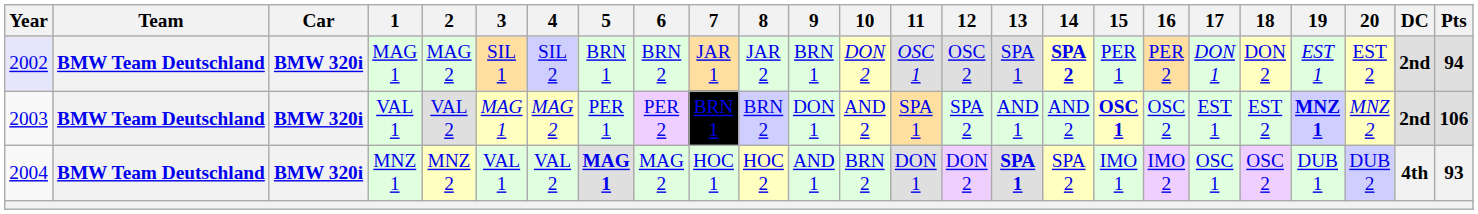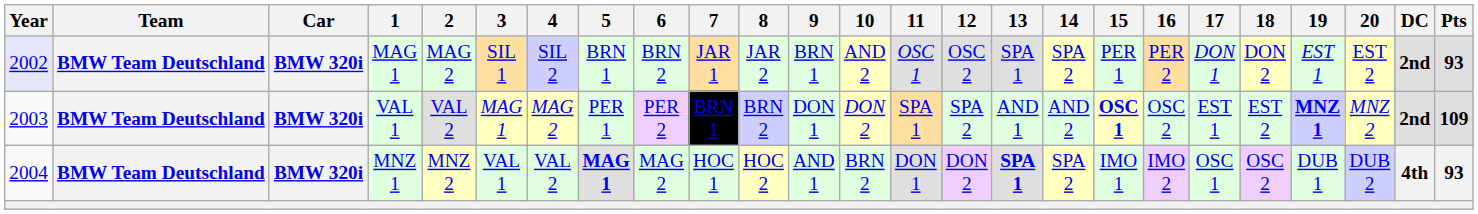(865, 63) DON 2 -> (865, 63) AND 2
(1069, 63) bold -> (1069, 63) normal
(1454, 63) 94 -> (1454, 63) 93
(865, 117) AND 2 -> (865, 117) DON 2
(1454, 117) 106 -> (1454, 117) 109
